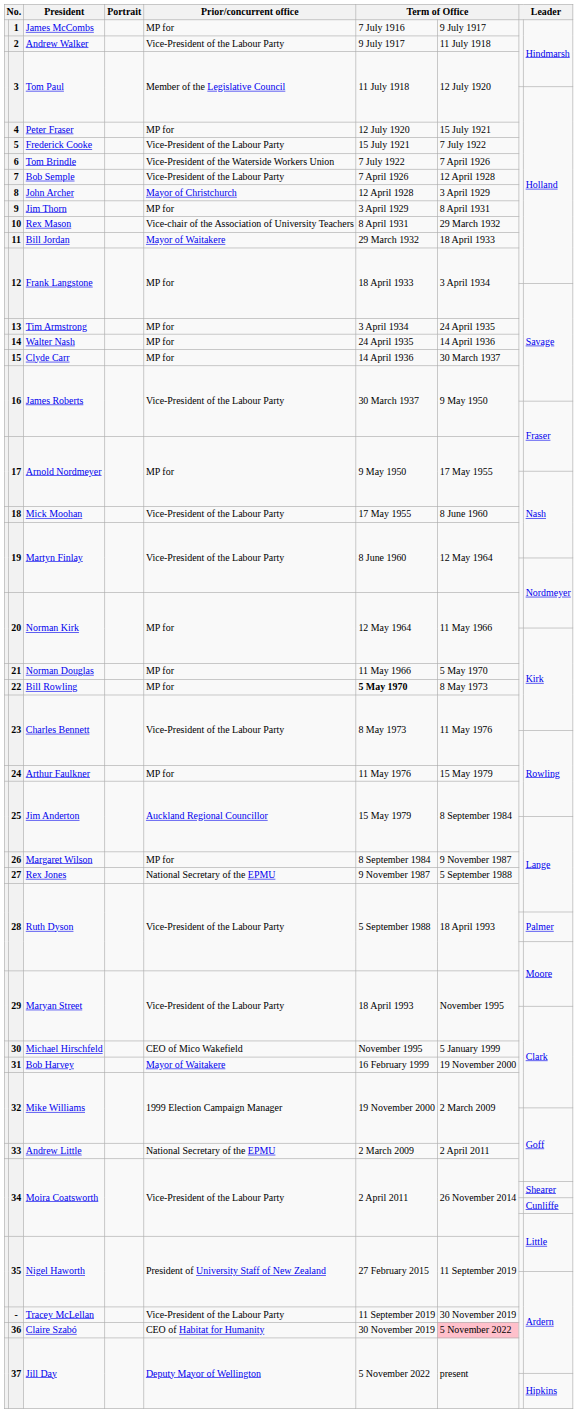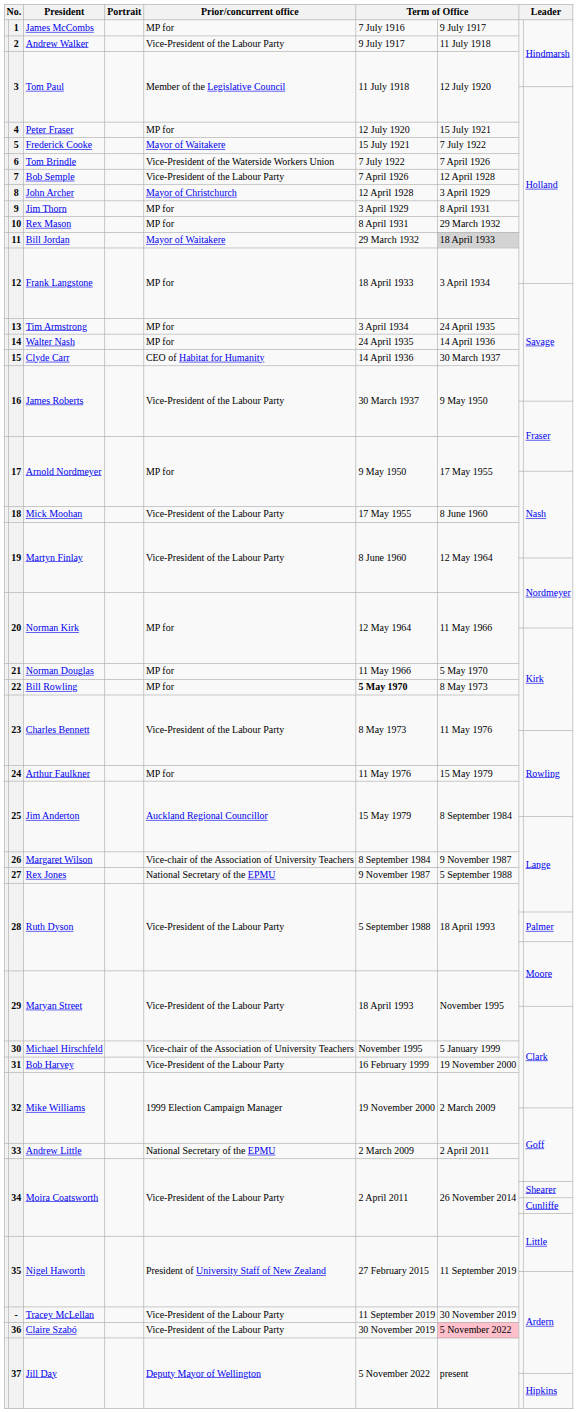(215, 145) Vice-President of the Labour Party -> (186, 145) Mayor of Waitakere
(250, 224) Vice-chair of the Association of University Teachers -> (160, 224) MP for
(467, 240) no background -> (467, 240) lightgrey background
(160, 357) MP for -> (205, 357) CEO of Habitat for Humanity
(160, 859) MP for -> (250, 859) Vice-chair of the Association of University Teachers
(194, 1049) CEO of Mico Wakefield -> (250, 1049) Vice-chair of the Association of University Teachers
(186, 1064) Mayor of Waitakere -> (215, 1064) Vice-President of the Labour Party
(205, 1330) CEO of Habitat for Humanity -> (215, 1330) Vice-President of the Labour Party
